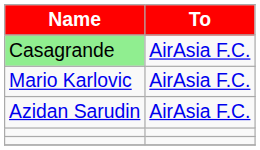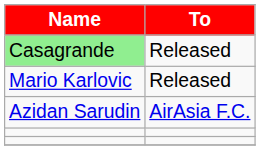(200, 50) AirAsia F.C. -> (190, 50) Released
(200, 81) AirAsia F.C. -> (190, 81) Released
